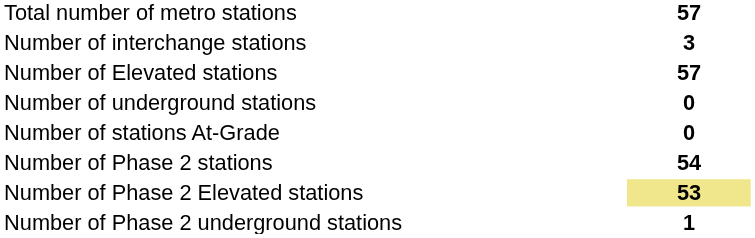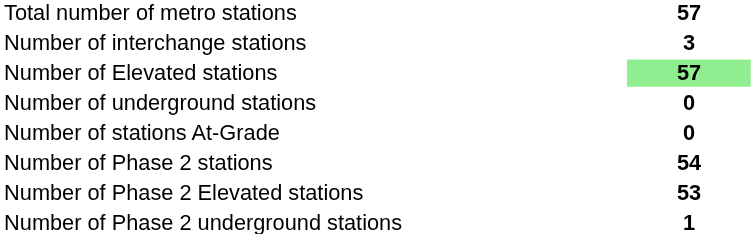(689, 72) no background -> (689, 72) lightgreen background
(689, 192) khaki background -> (689, 192) no background
